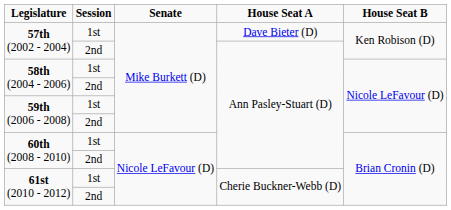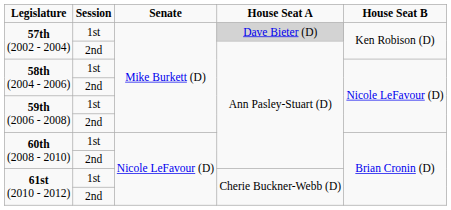(280, 31) no background -> (280, 31) lightgrey background
